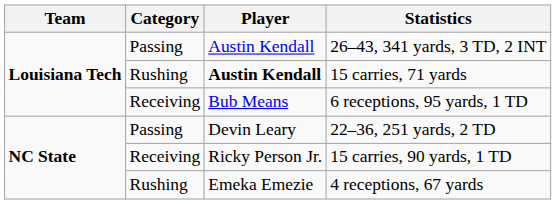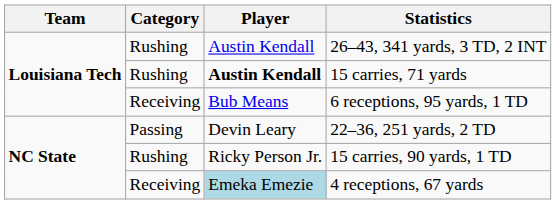(156, 46) Passing -> (159, 46) Rushing
(165, 157) Receiving -> (159, 157) Rushing
(159, 184) Rushing -> (165, 184) Receiving
(261, 184) no background -> (261, 184) lightblue background
